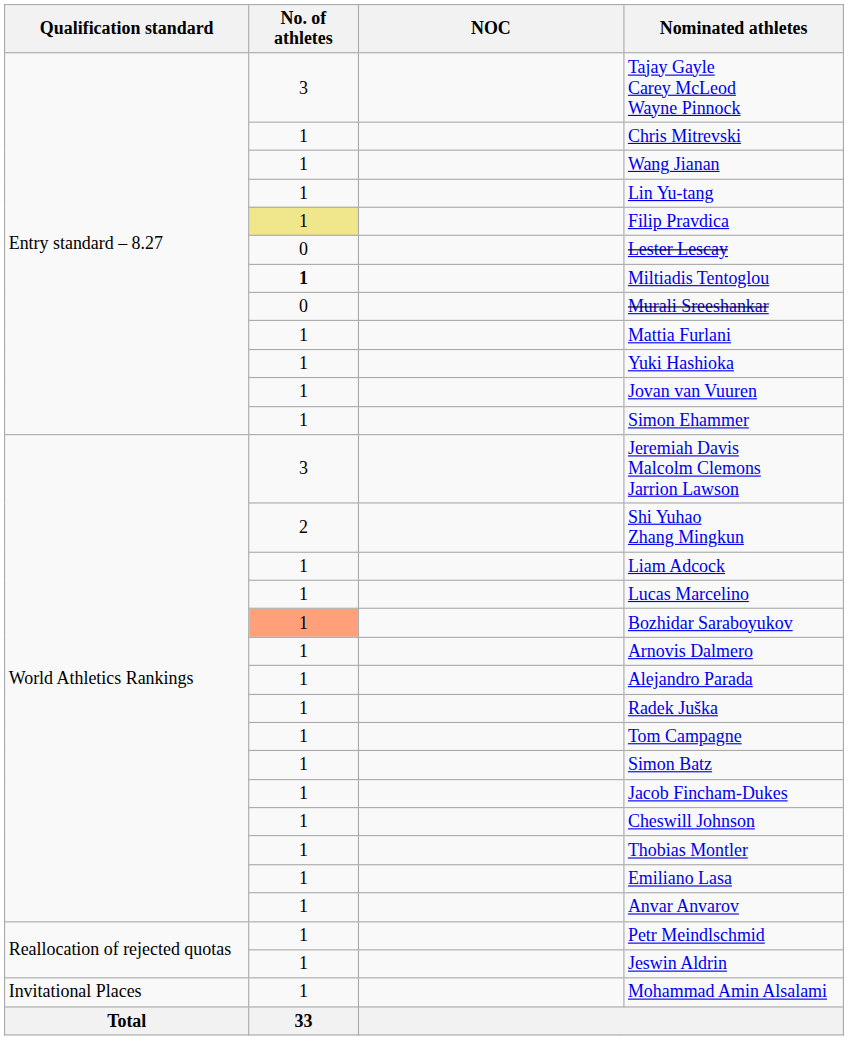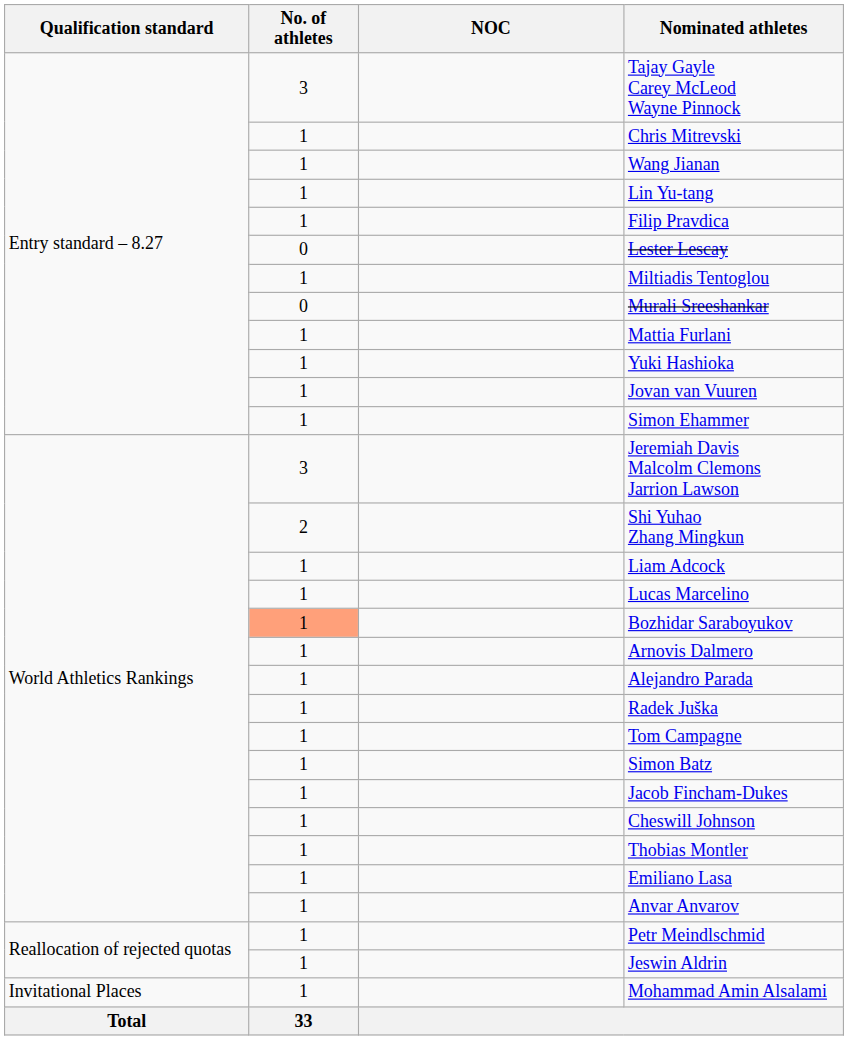(303, 221) khaki background -> (303, 221) no background
(303, 278) bold -> (303, 278) normal
